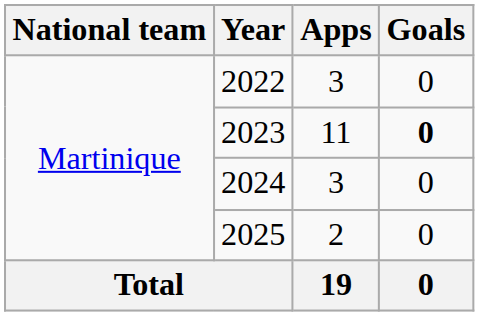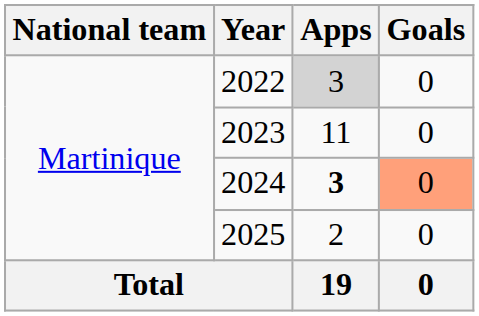(336, 81) no background -> (336, 81) lightgrey background
(426, 132) bold -> (426, 132) normal
(336, 183) normal -> (336, 183) bold
(426, 183) no background -> (426, 183) lightsalmon background
